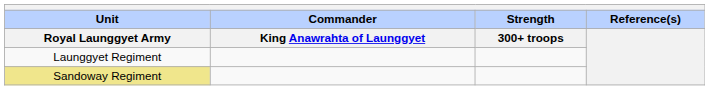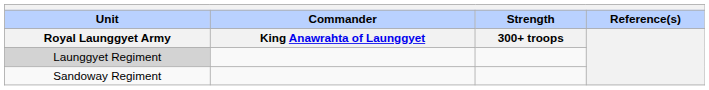(107, 57) no background -> (107, 57) lightgrey background
(107, 76) khaki background -> (107, 76) no background
